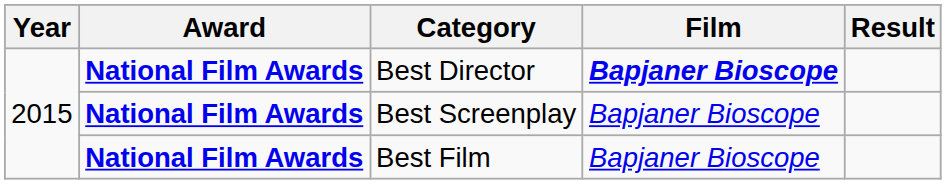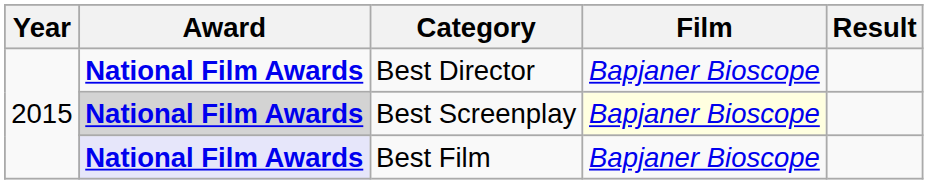(714, 70) bold -> (704, 70) normal
(224, 114) no background -> (224, 114) lightgrey background
(704, 114) no background -> (704, 114) lightyellow background
(224, 158) no background -> (224, 158) lavender background
